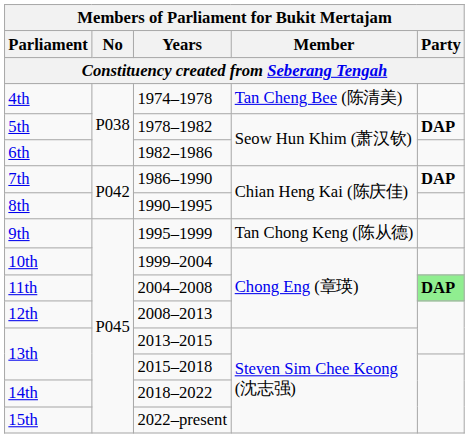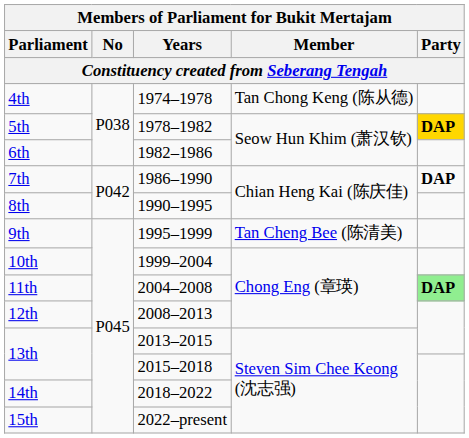(318, 97) Tan Cheng Bee (陈清美) -> (324, 97) Tan Chong Keng (陈从德)
(438, 126) no background -> (438, 126) gold background
(324, 232) Tan Chong Keng (陈从德) -> (318, 232) Tan Cheng Bee (陈清美)
